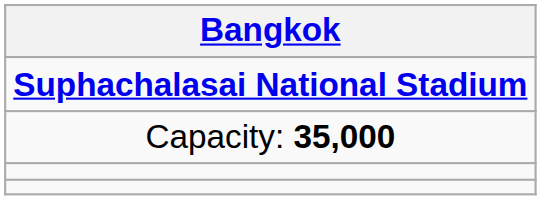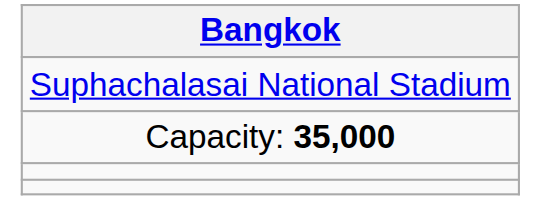(270, 83) bold -> (270, 83) normal
